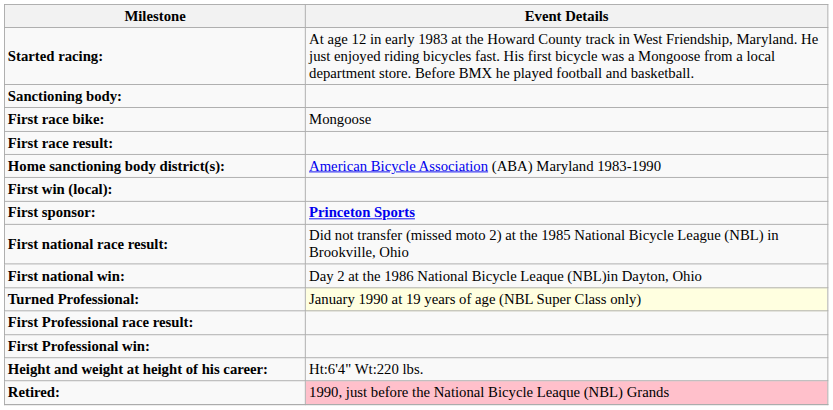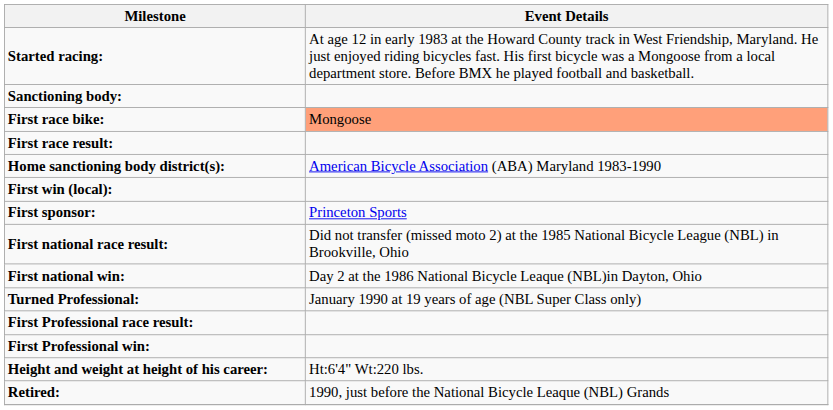(340, 119) no background -> (340, 119) lightsalmon background
(362, 212) bold -> (358, 212) normal
(475, 299) lightyellow background -> (475, 299) no background
(489, 392) pink background -> (489, 392) no background
